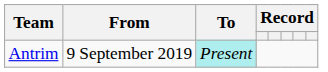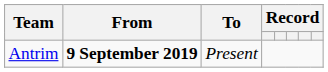(129, 53) normal -> (132, 53) bold
(226, 53) paleturquoise background -> (232, 53) no background
